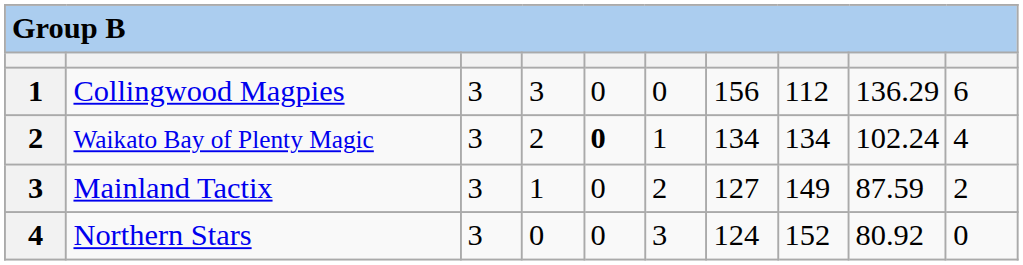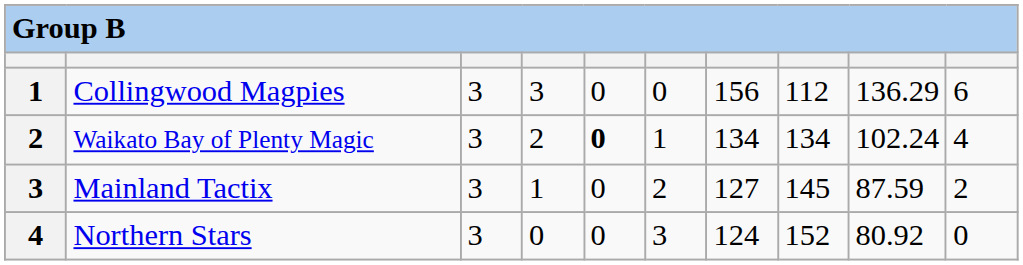(807, 187) 149 -> (807, 187) 145
